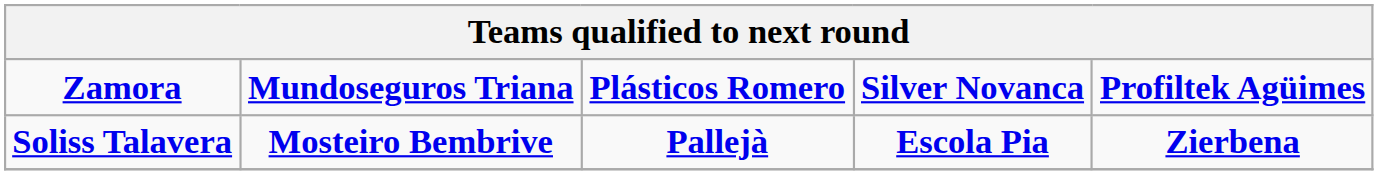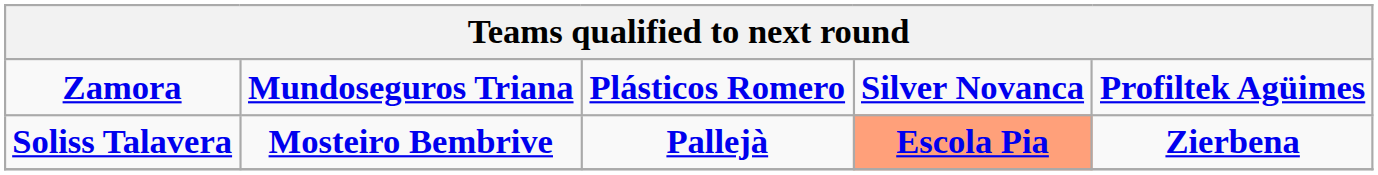(973, 141) no background -> (973, 141) lightsalmon background
